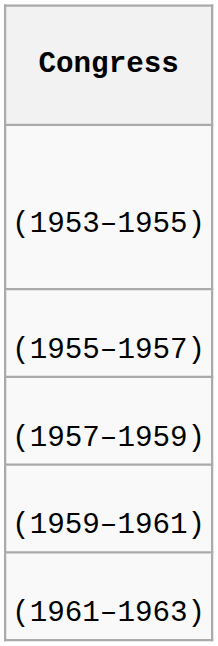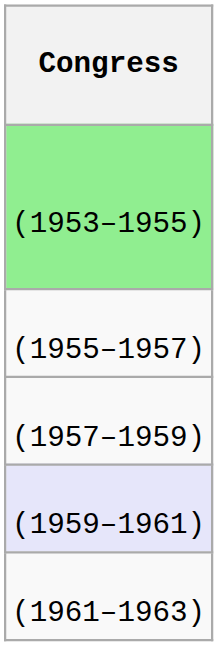(109, 223) no background -> (109, 223) lightgreen background
(109, 525) no background -> (109, 525) lavender background
